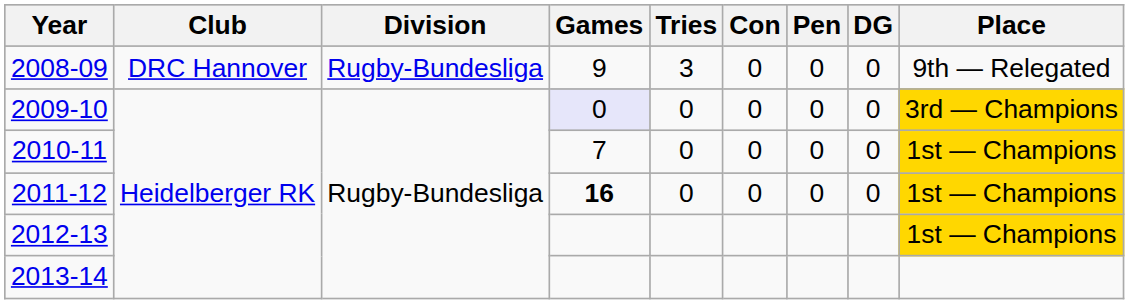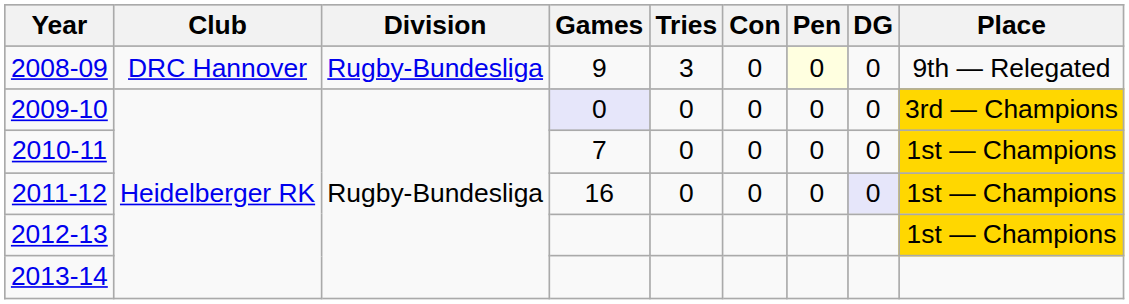(817, 67) no background -> (817, 67) lightyellow background
(599, 192) bold -> (599, 192) normal
(873, 192) no background -> (873, 192) lavender background
